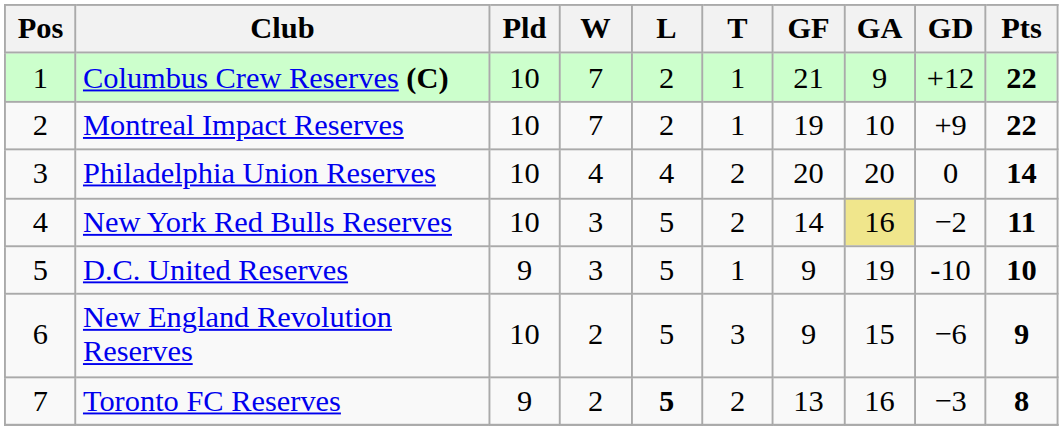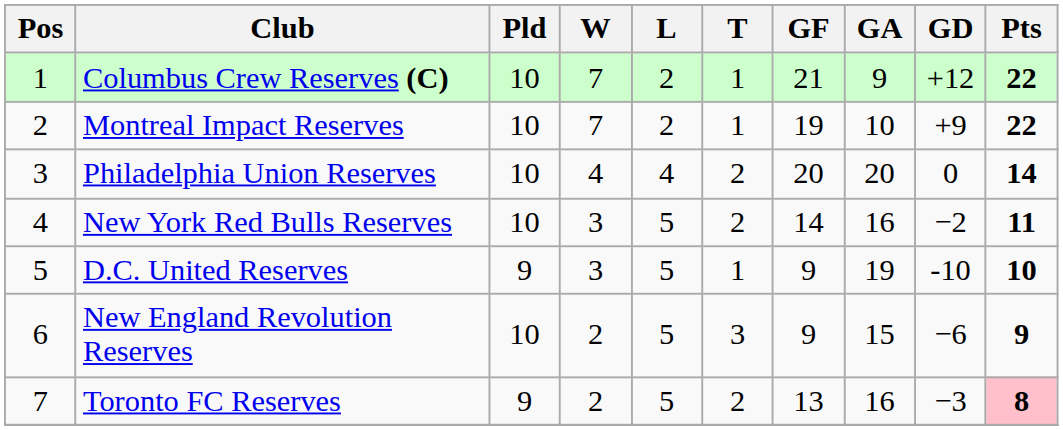(880, 221) khaki background -> (880, 221) no background
(667, 400) bold -> (667, 400) normal
(1022, 400) no background -> (1022, 400) pink background
